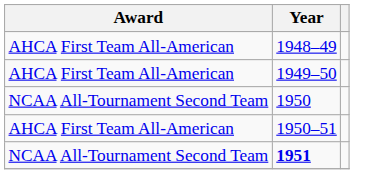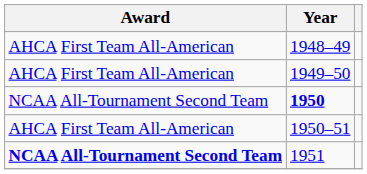(294, 100) normal -> (307, 100) bold
(138, 155) normal -> (145, 155) bold
(294, 155) bold -> (307, 155) normal
